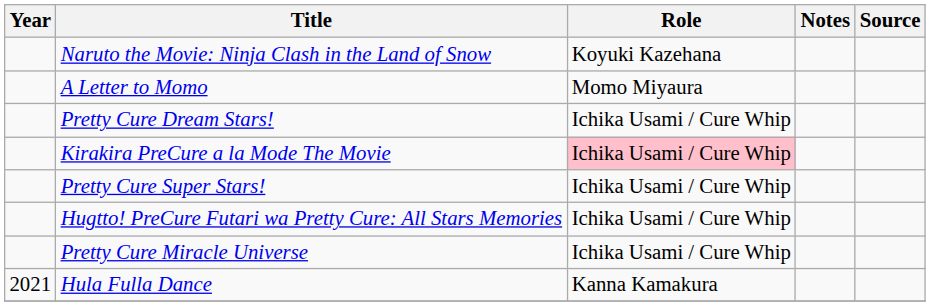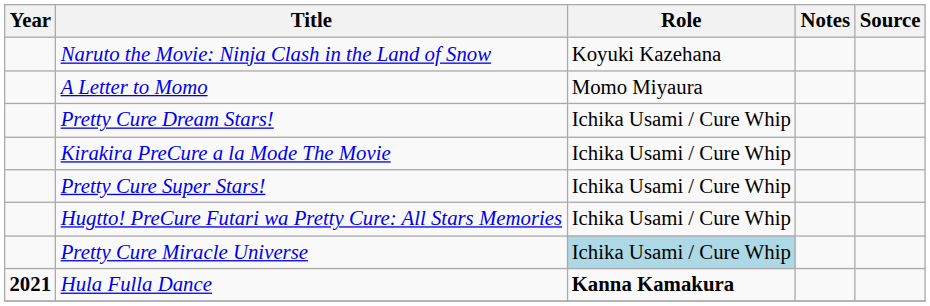(681, 152) pink background -> (681, 152) no background
(681, 251) no background -> (681, 251) lightblue background
(30, 284) normal -> (30, 284) bold
(645, 284) normal -> (653, 284) bold
